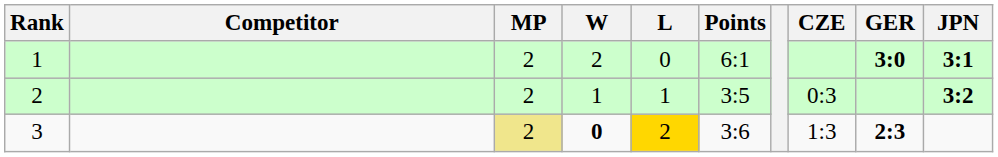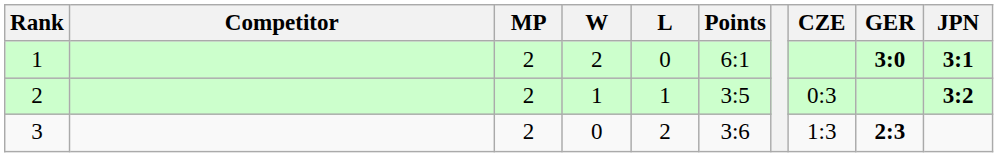(529, 132) khaki background -> (529, 132) no background
(597, 132) bold -> (597, 132) normal
(665, 132) gold background -> (665, 132) no background
